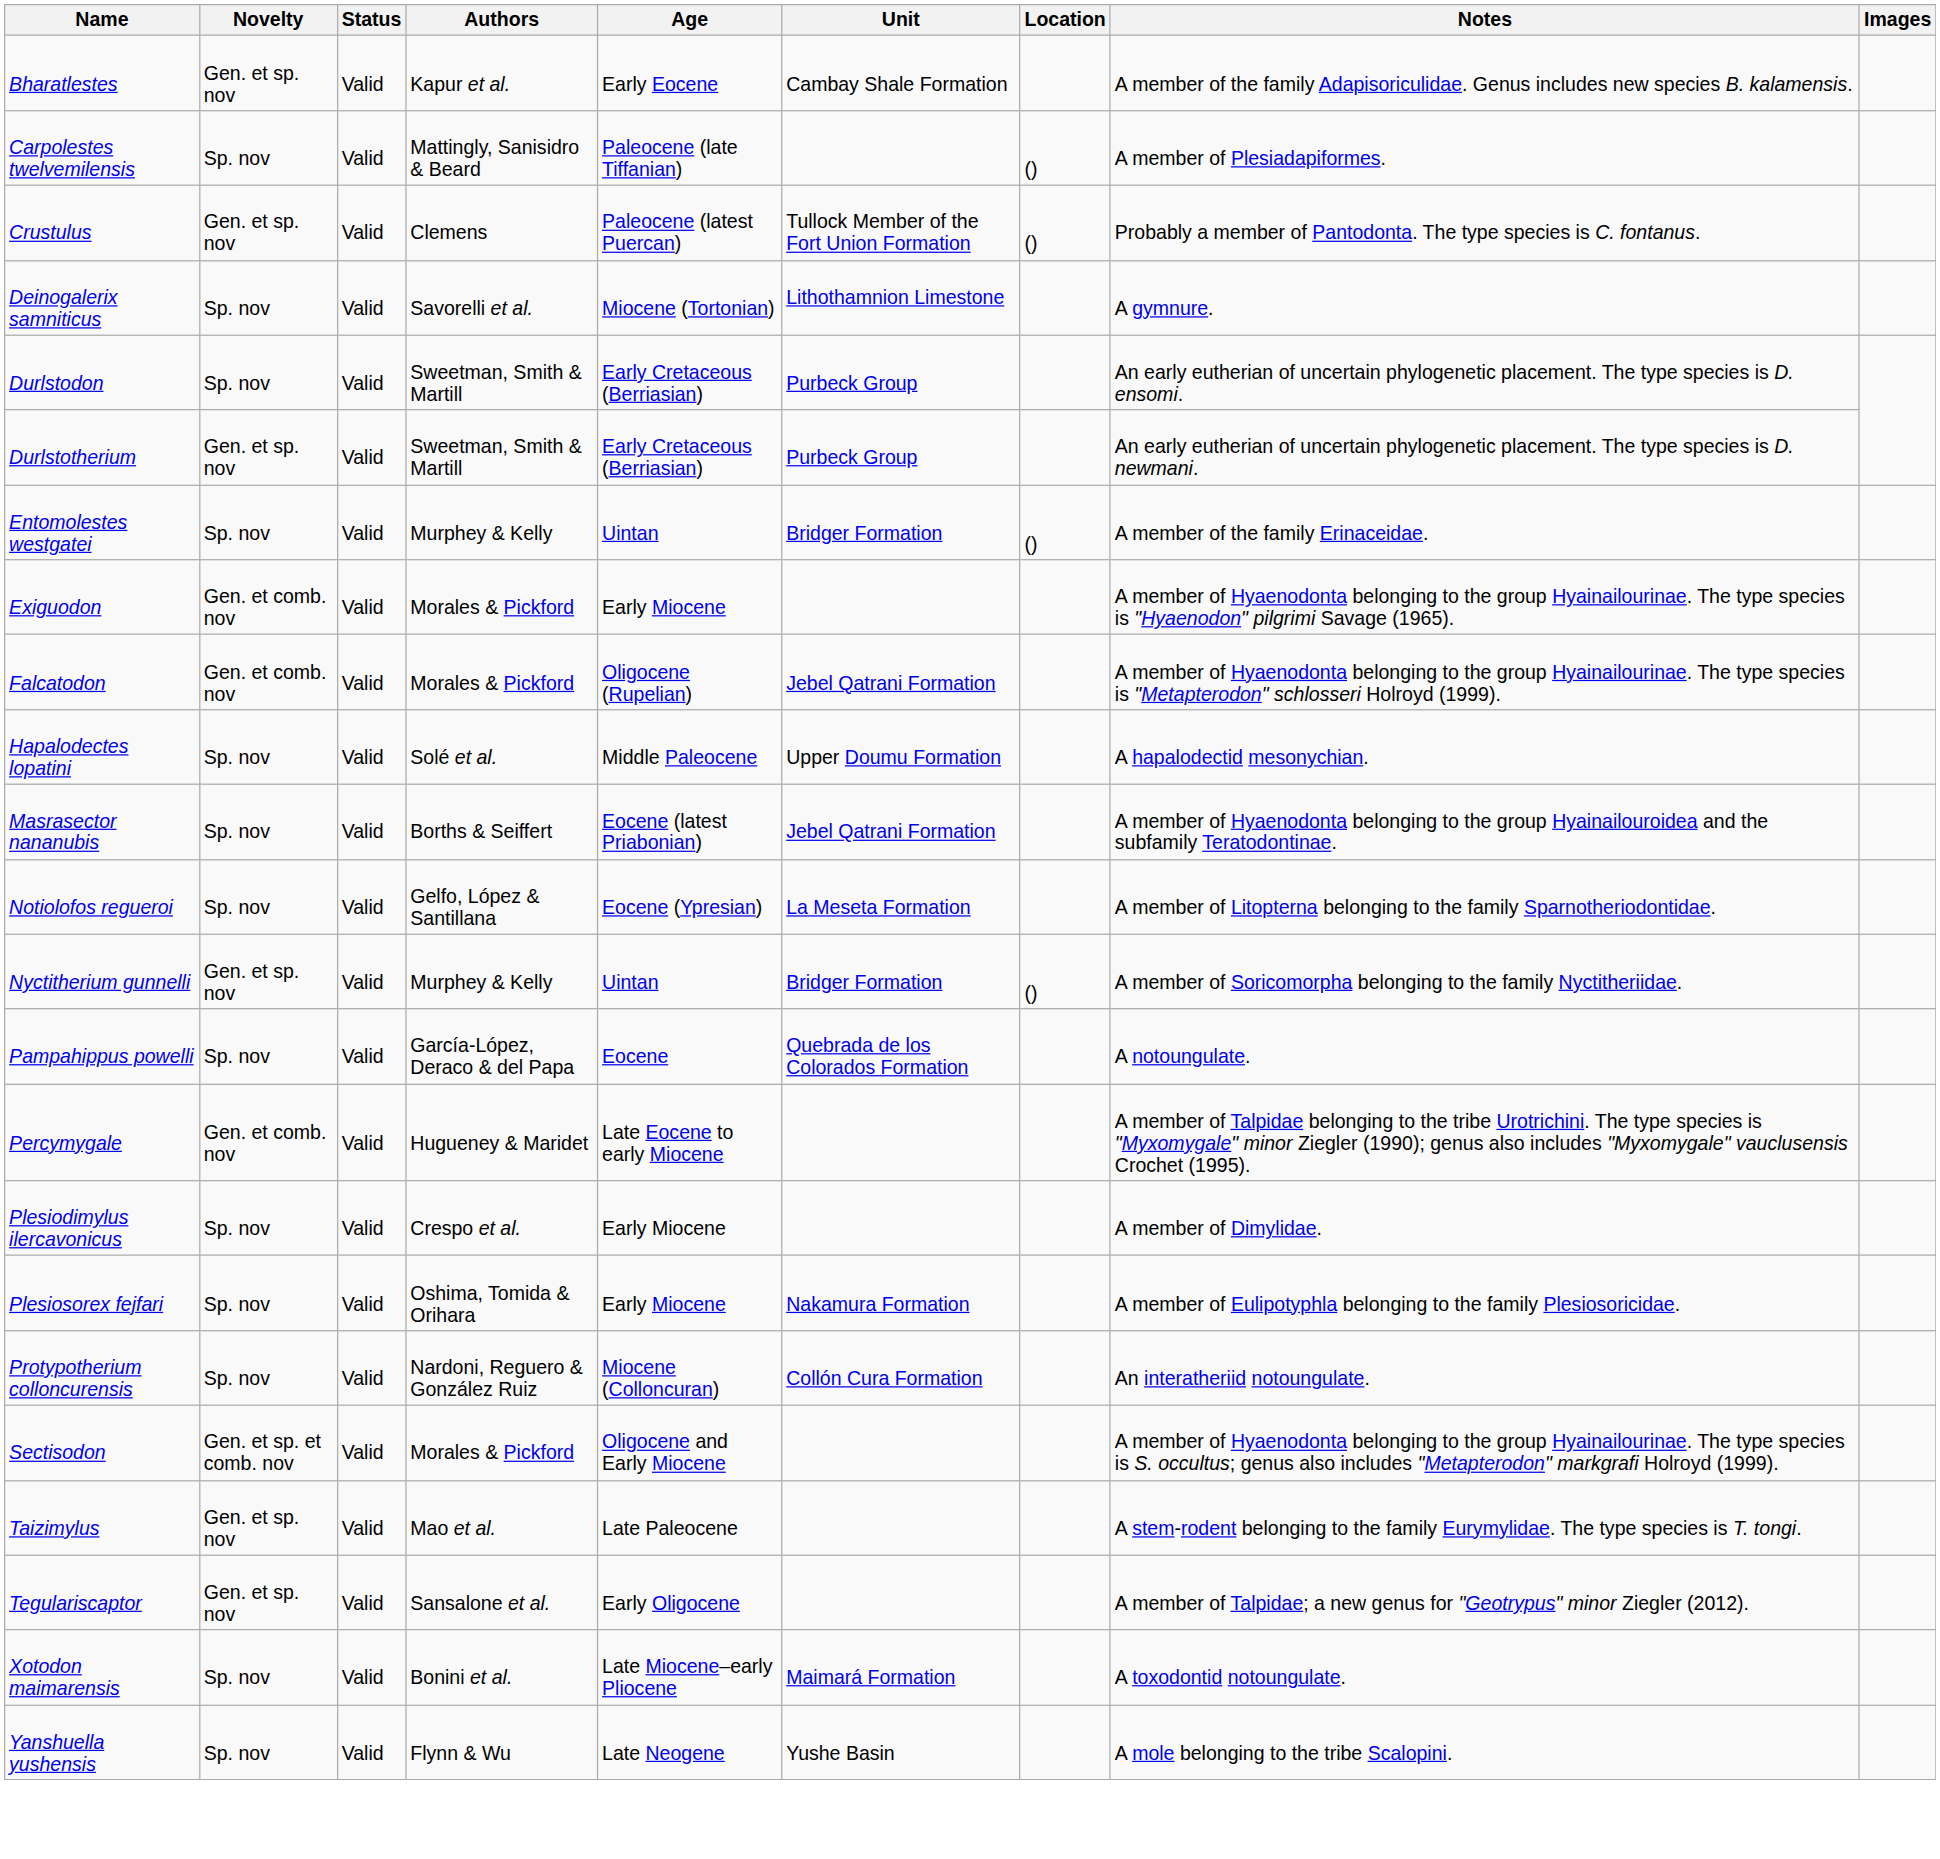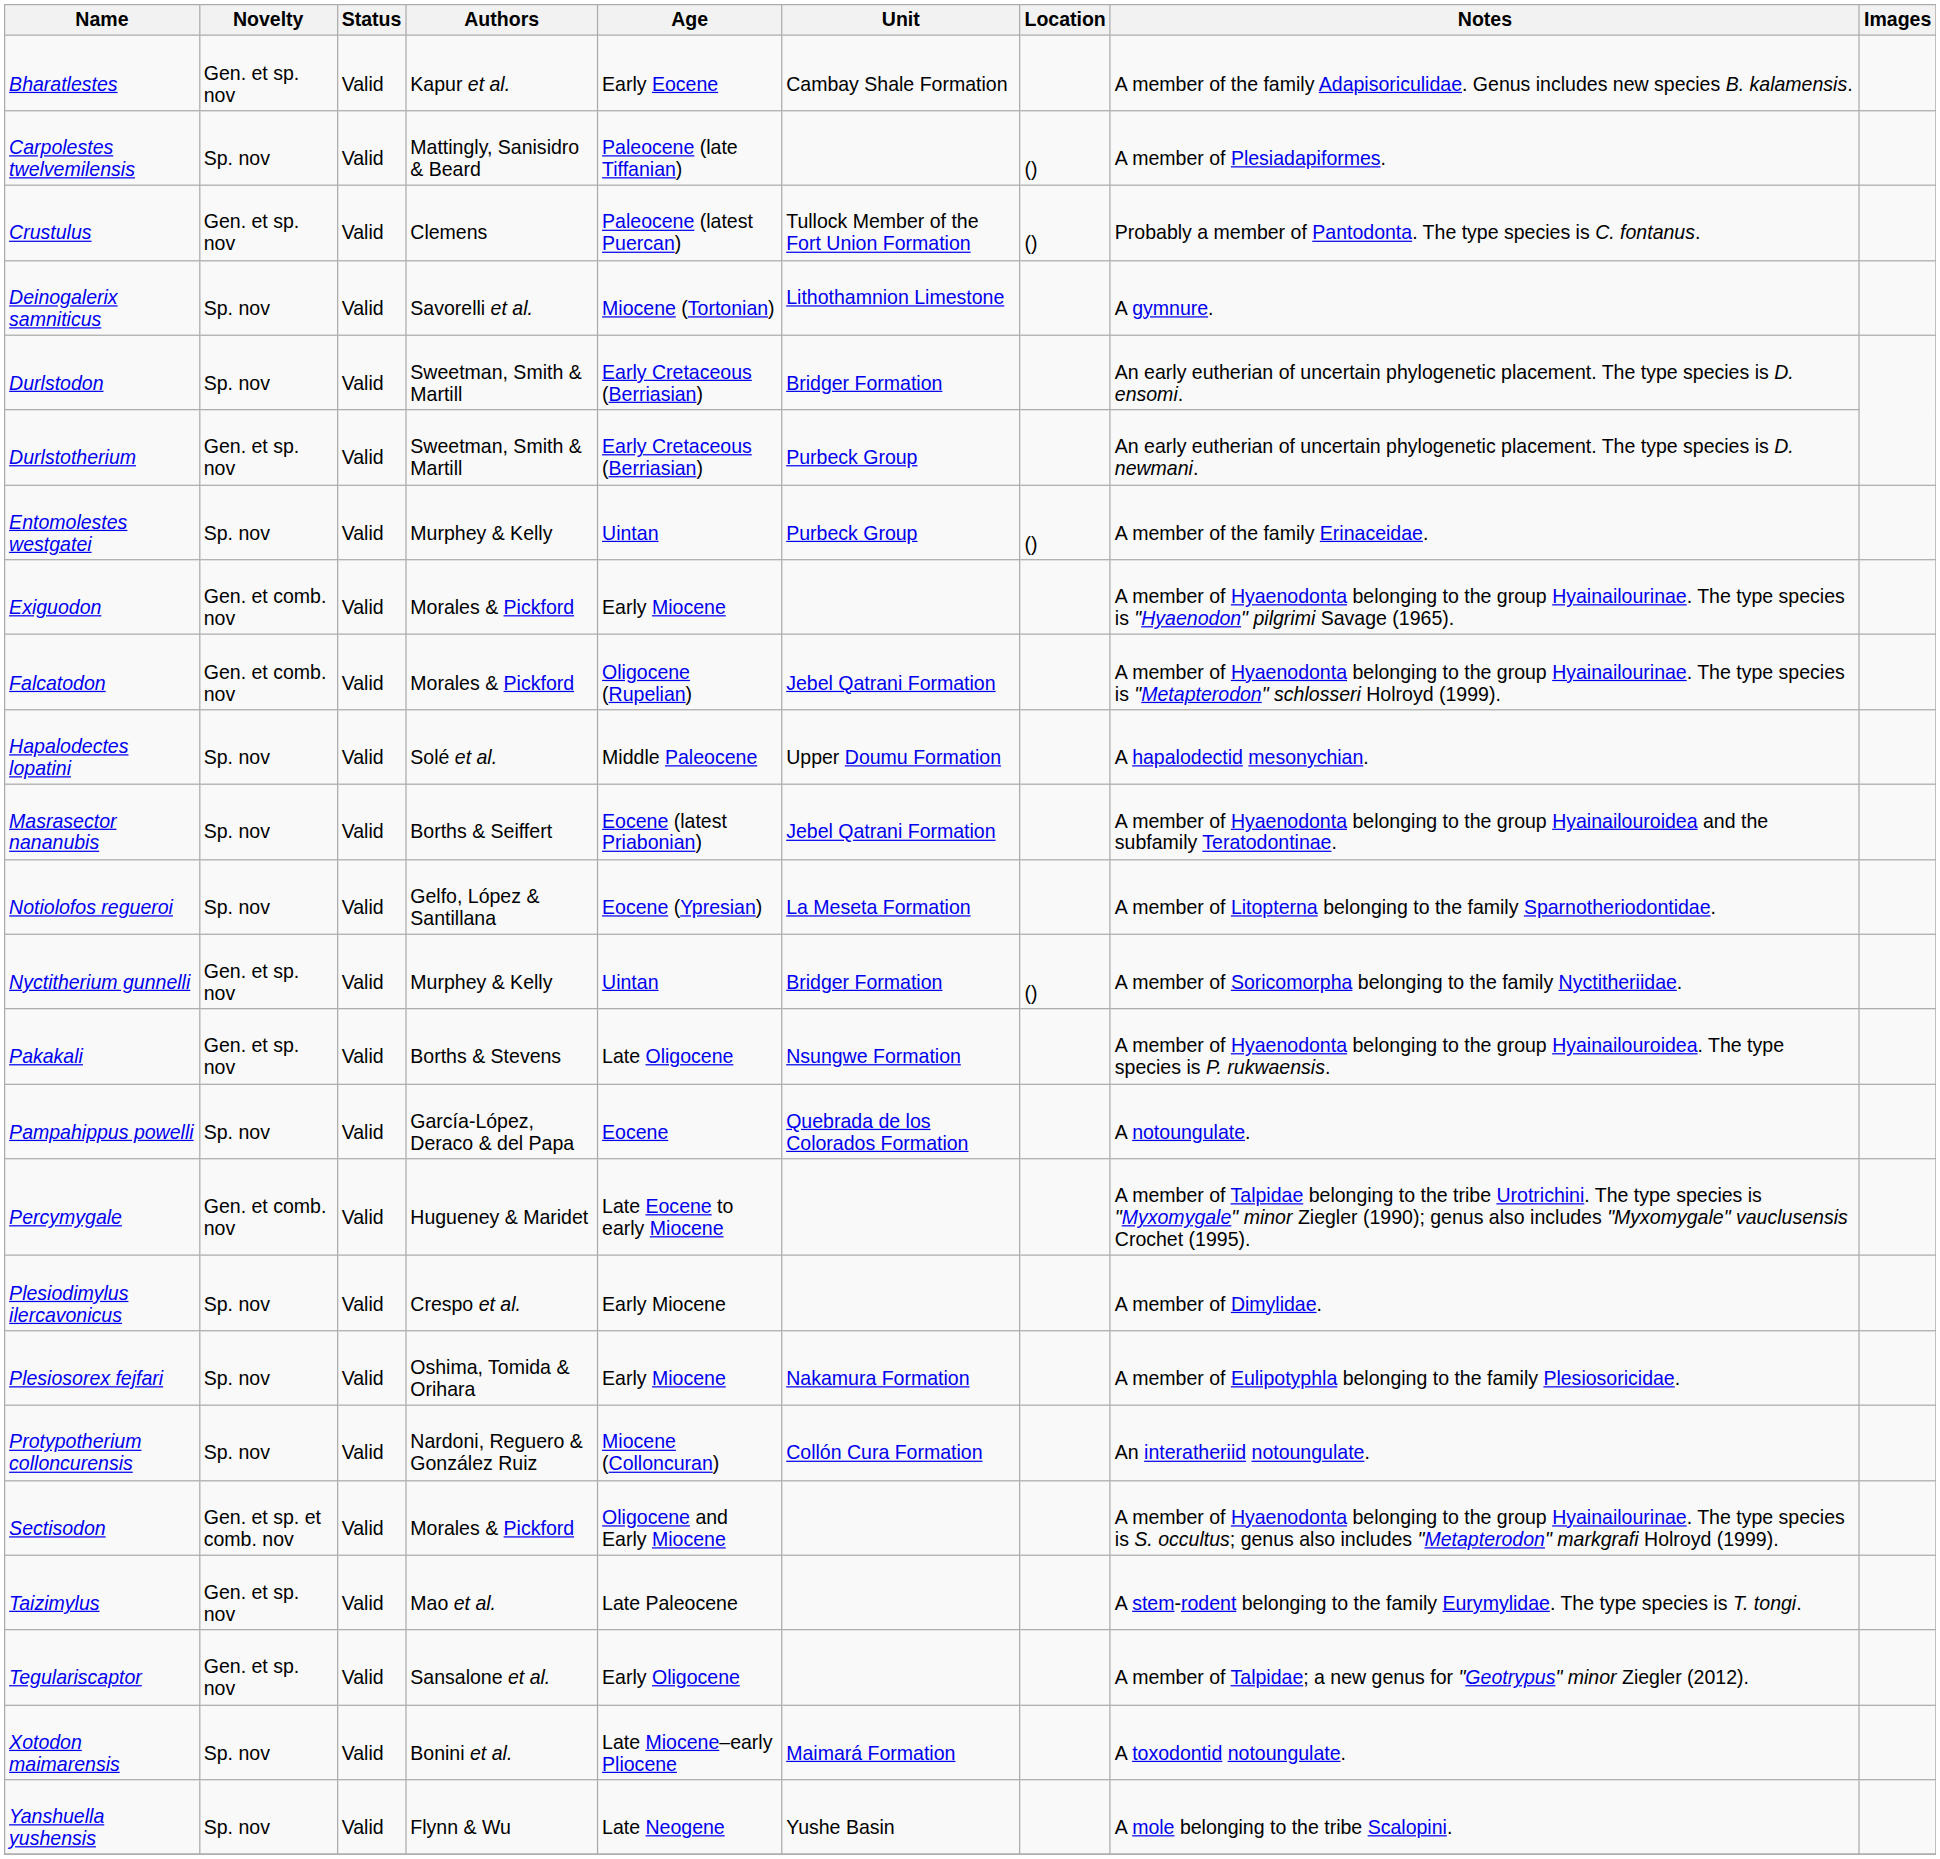(852, 383) Purbeck Group -> (864, 383) Bridger Formation
(864, 533) Bridger Formation -> (852, 533) Purbeck Group
+ row: (46, 1057)
